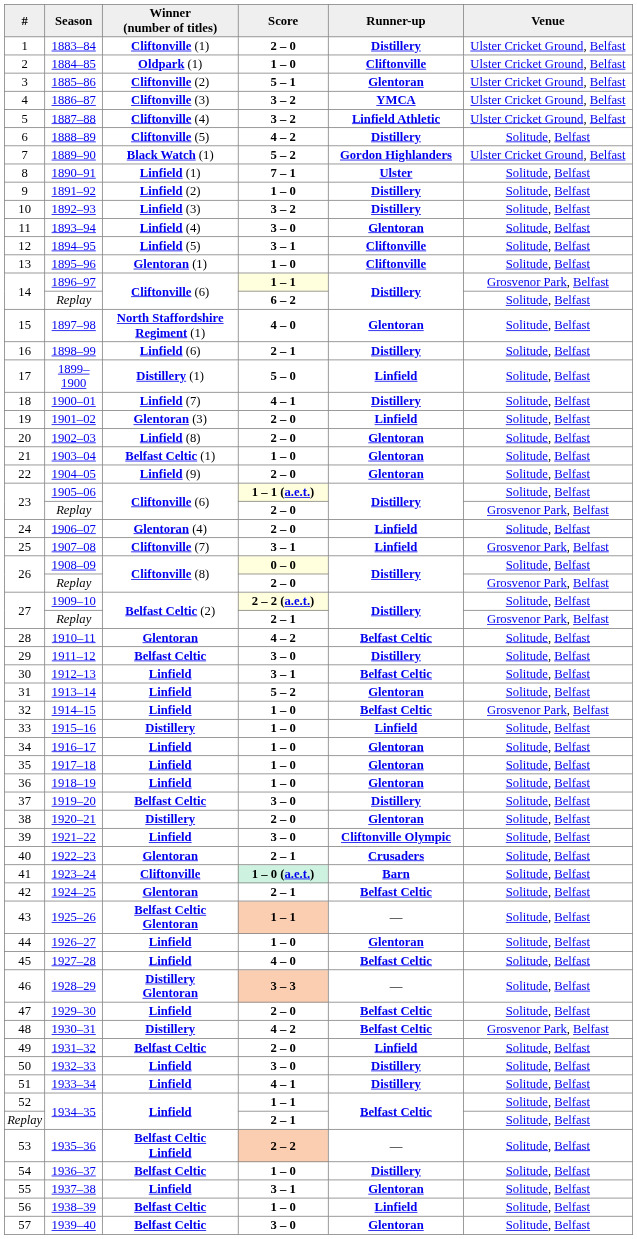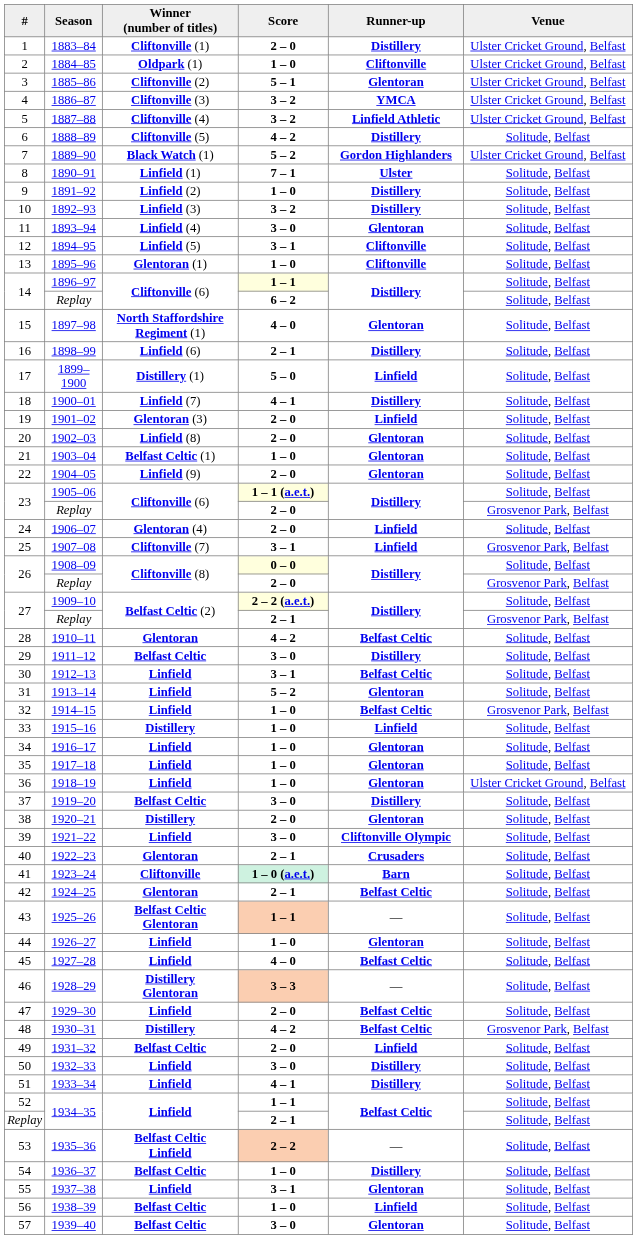(548, 282) Grosvenor Park, Belfast -> (548, 282) Solitude, Belfast
(548, 783) Solitude, Belfast -> (548, 783) Ulster Cricket Ground, Belfast
